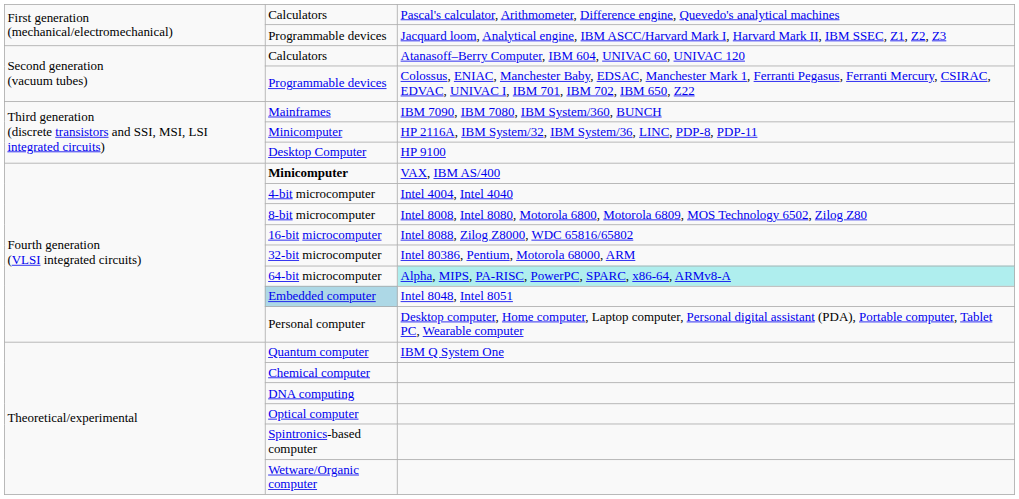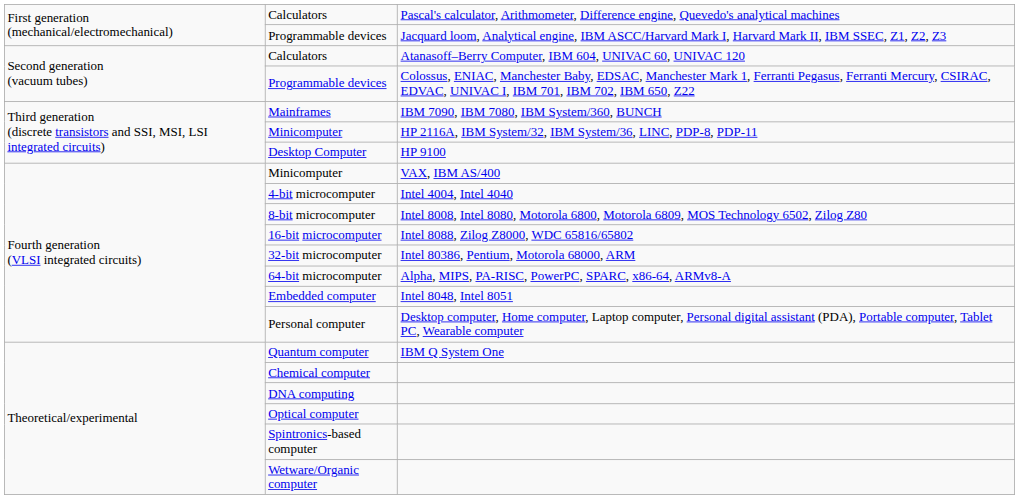(308, 173) bold -> (305, 173) normal
(566, 276) paleturquoise background -> (566, 276) no background
(322, 296) lightblue background -> (322, 296) no background
